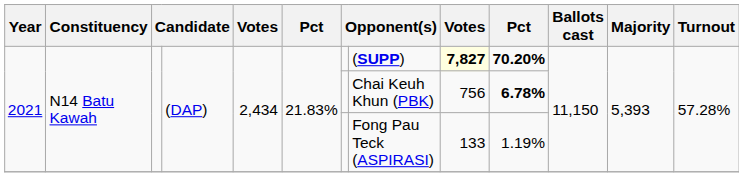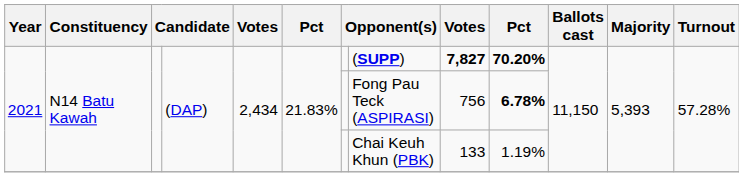(466, 59) lightyellow background -> (466, 59) no background
(393, 92) Chai Keuh Khun (PBK) -> (393, 101) Fong Pau Teck (ASPIRASI)
(393, 142) Fong Pau Teck (ASPIRASI) -> (393, 151) Chai Keuh Khun (PBK)
